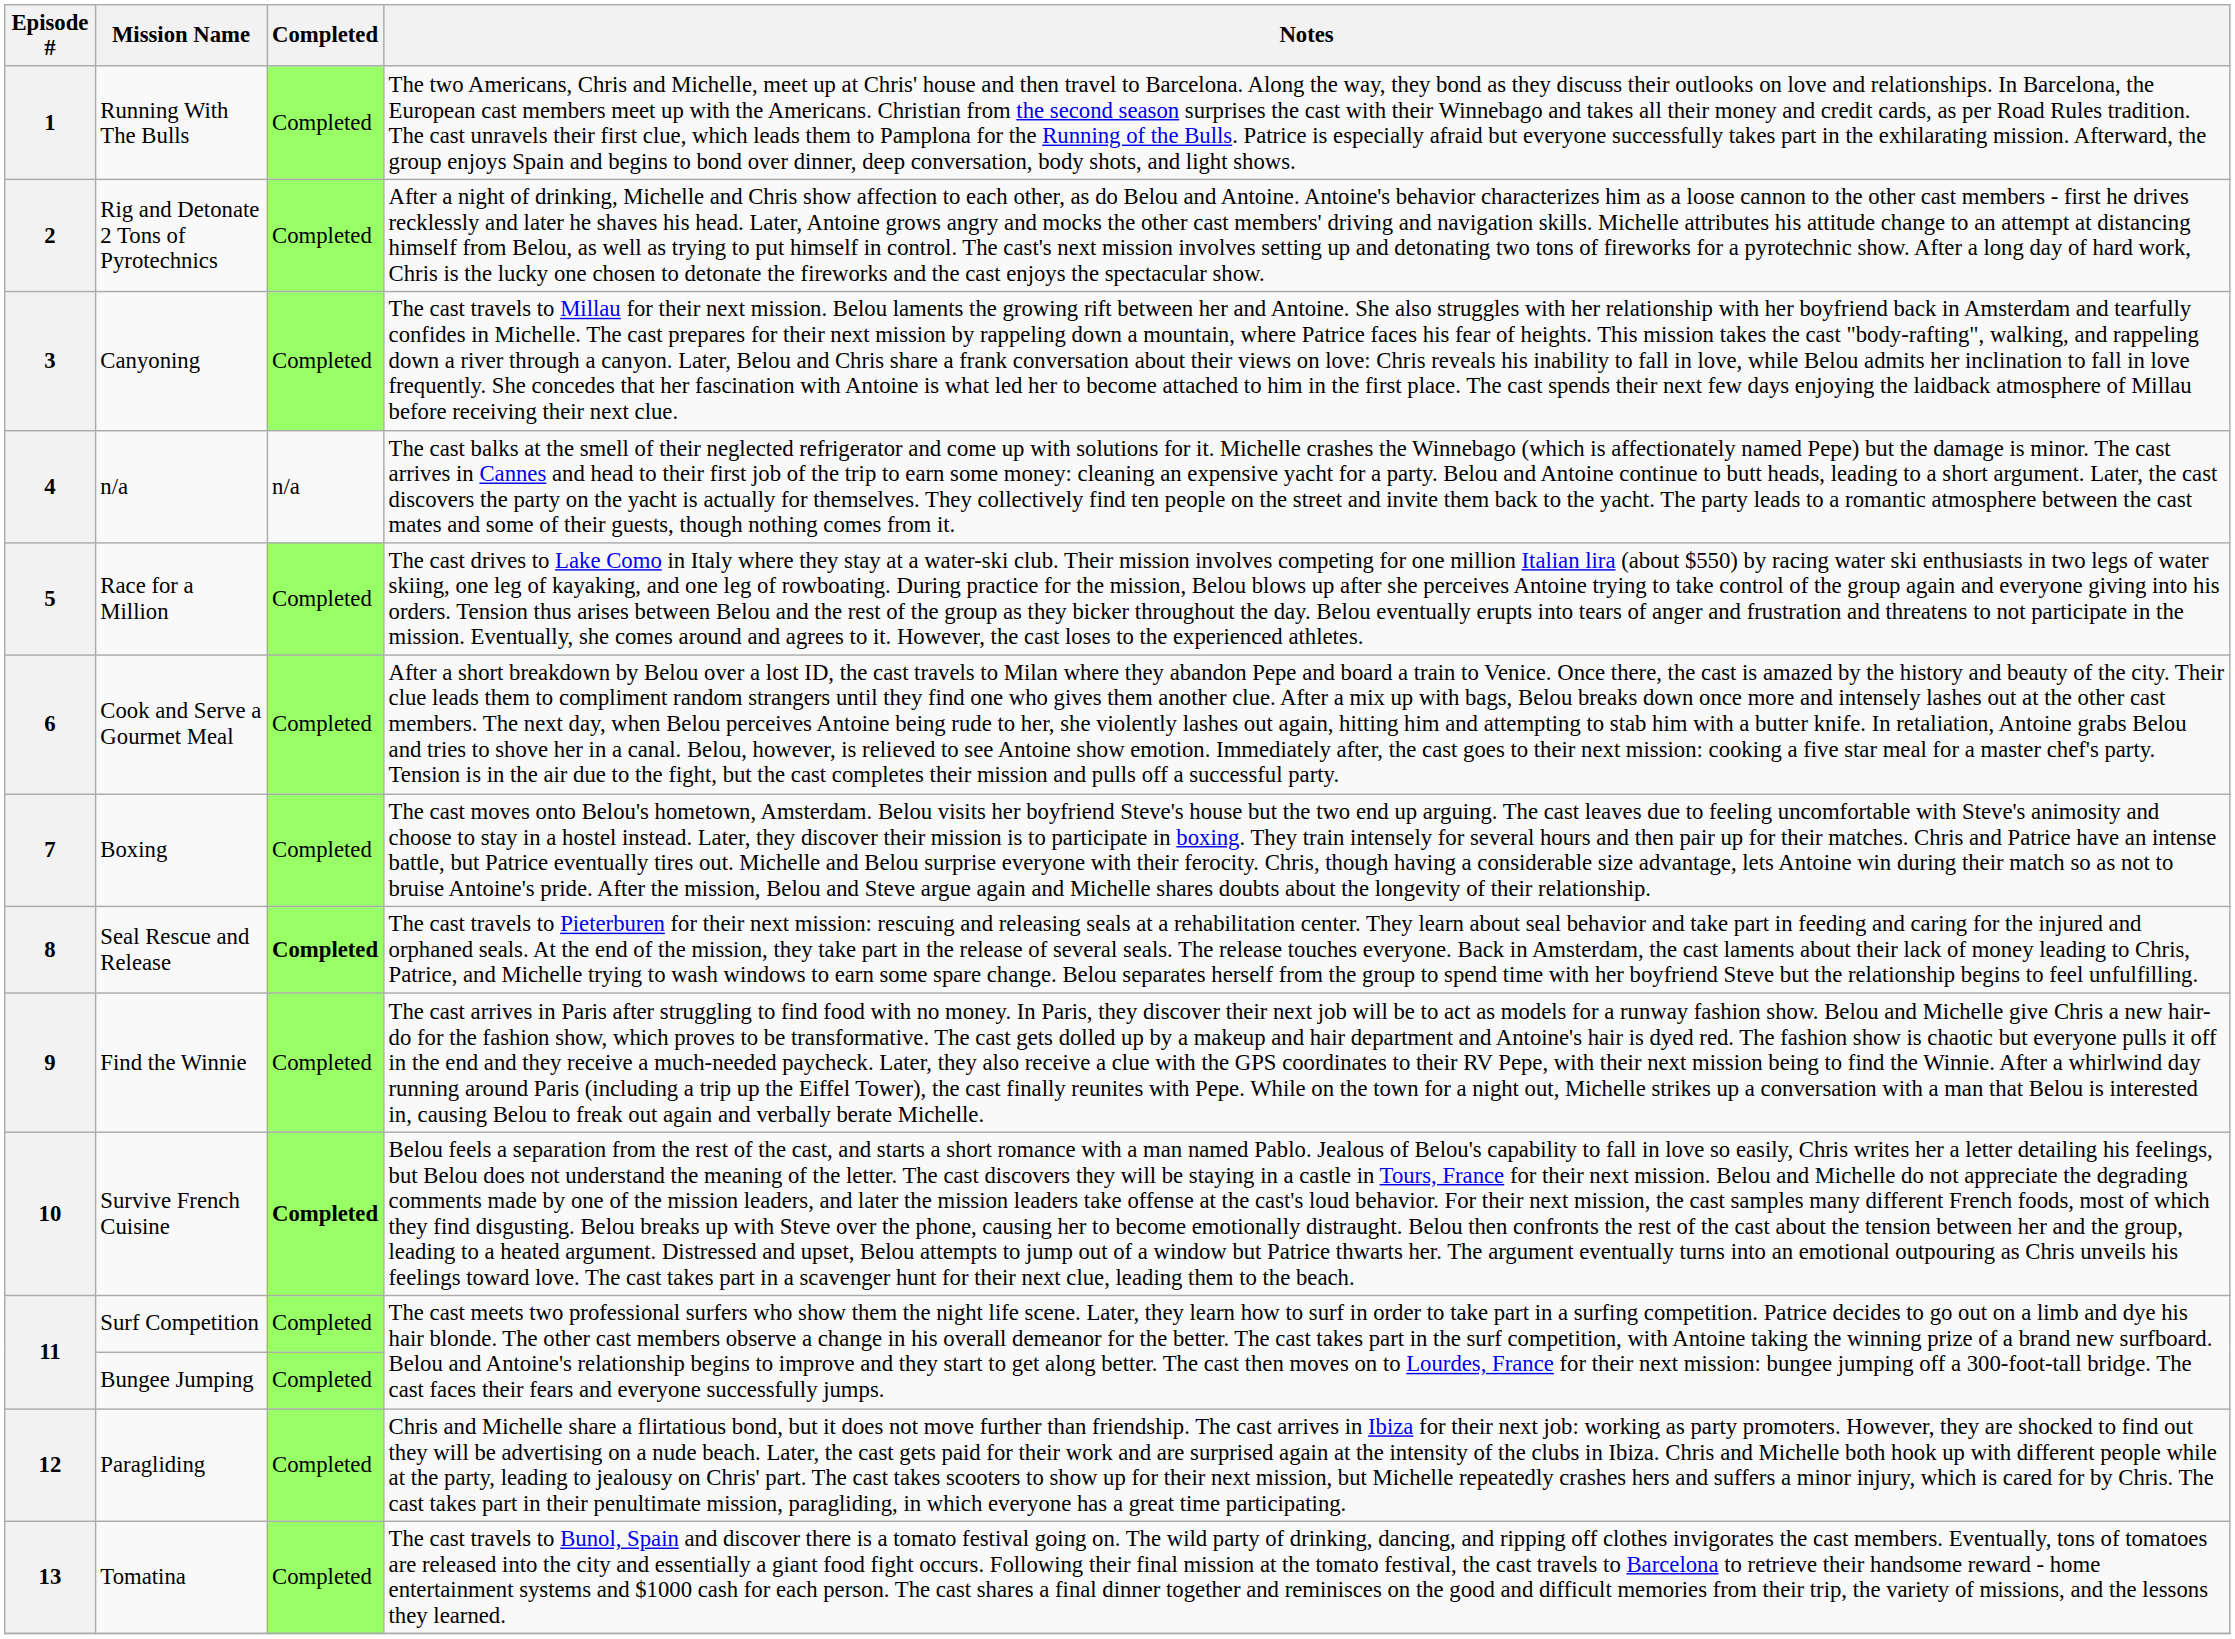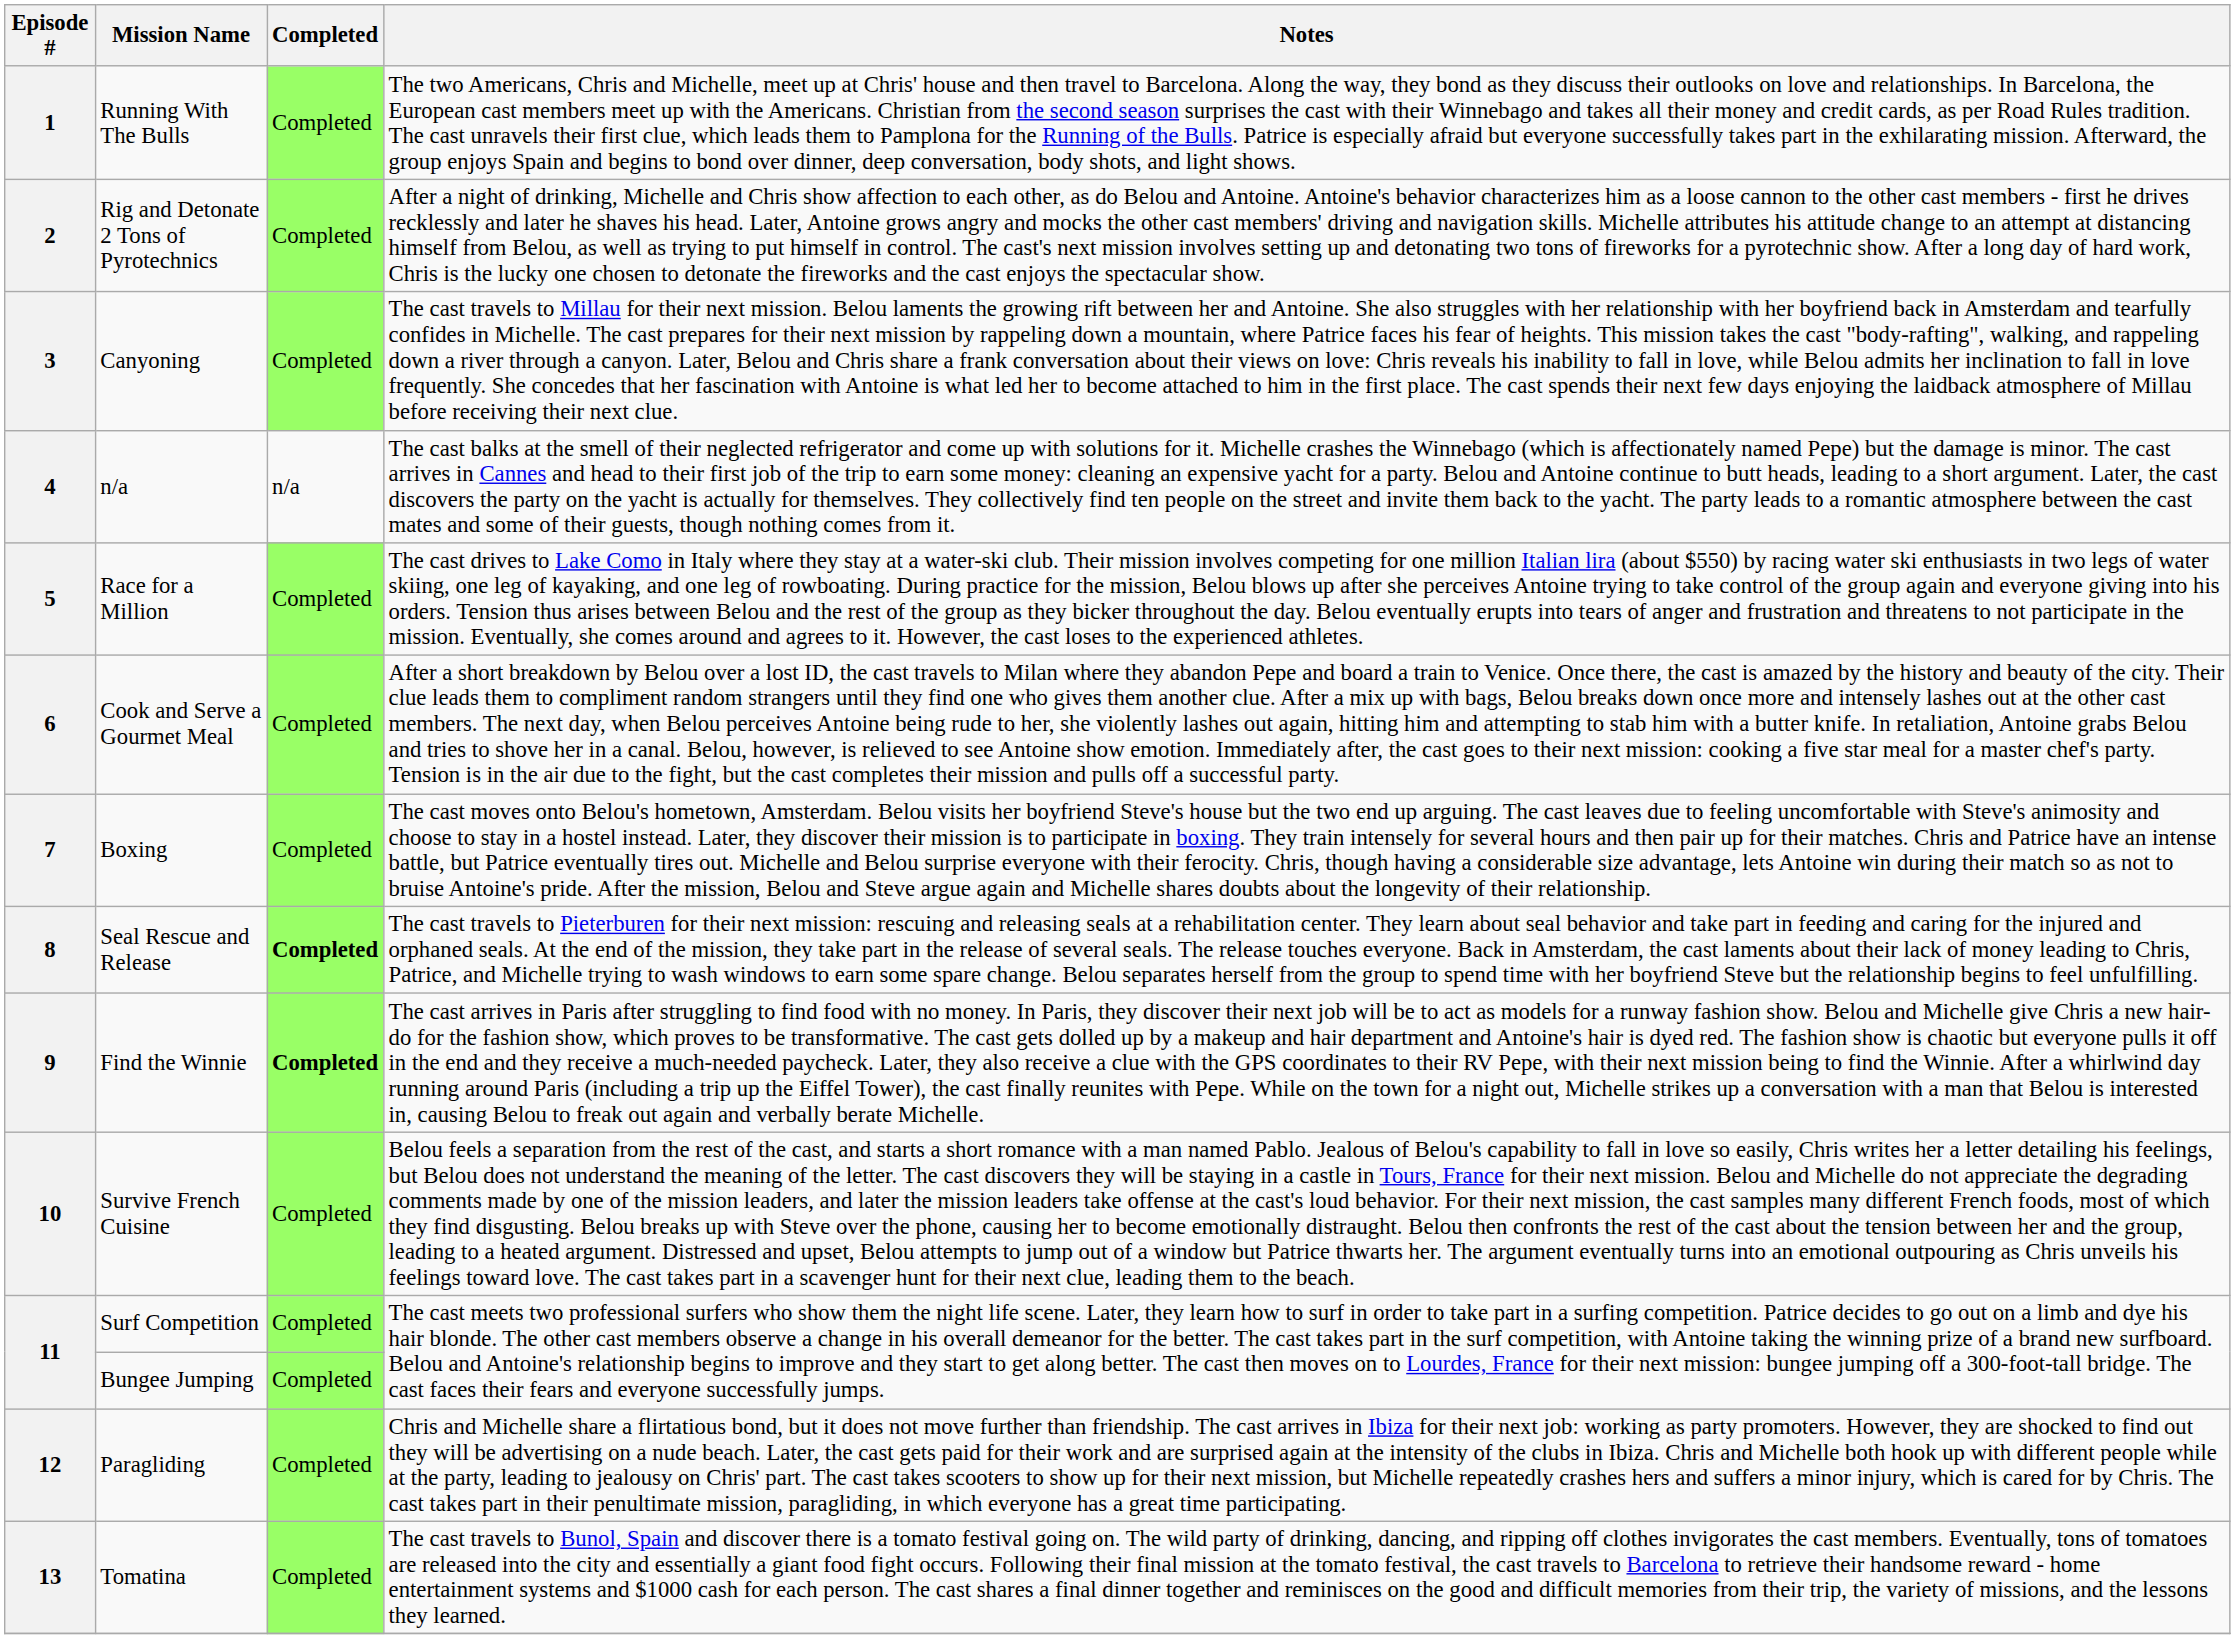(322, 1062) normal -> (325, 1062) bold
(325, 1213) bold -> (322, 1213) normal
